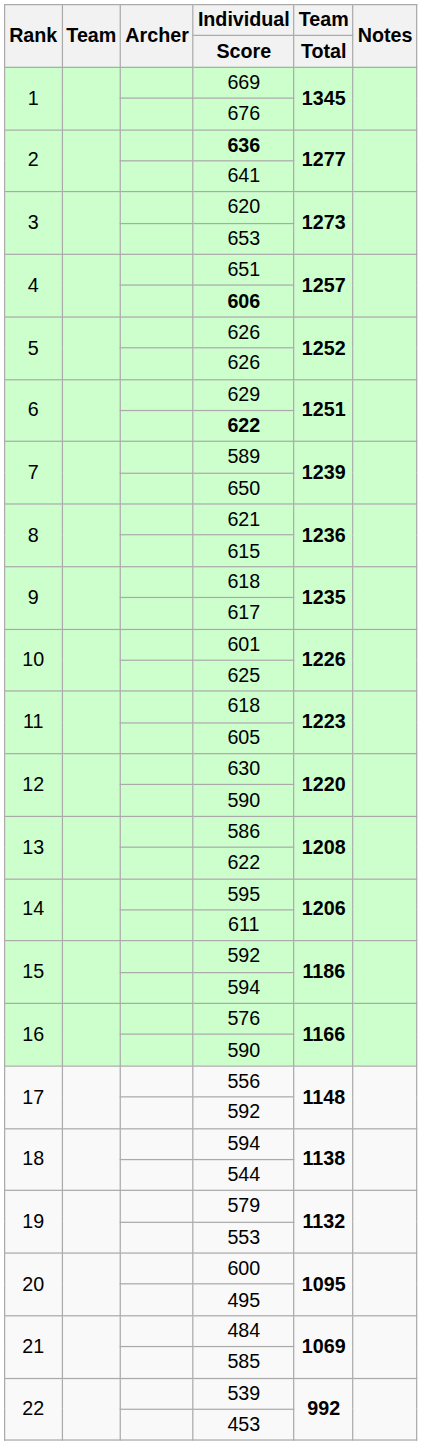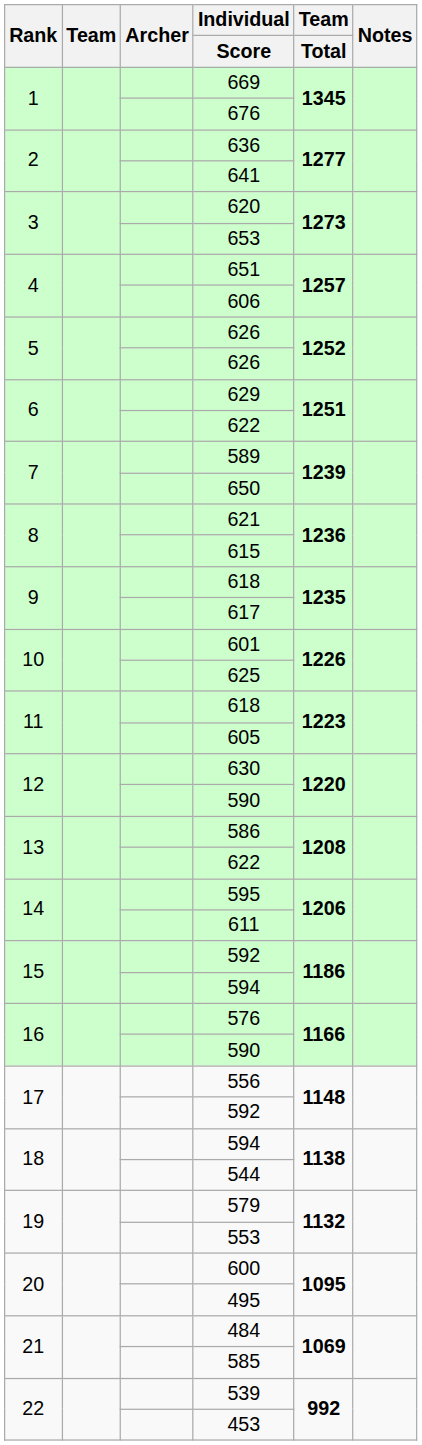(244, 144) bold -> (244, 144) normal
(244, 301) bold -> (244, 301) normal
(244, 425) bold -> (244, 425) normal
